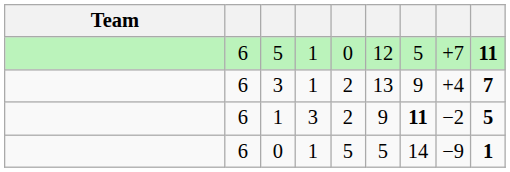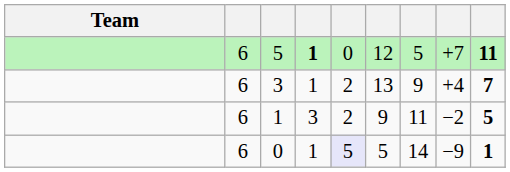(313, 53) normal -> (313, 53) bold
(418, 118) bold -> (418, 118) normal
(348, 150) no background -> (348, 150) lavender background
